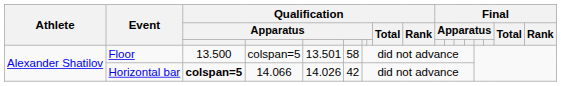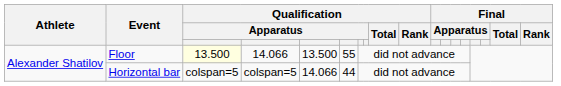(214, 54) no background -> (212, 54) lightyellow background
(274, 54) colspan=5 -> (270, 54) 14.066
(323, 54) 13.501 -> (320, 54) 13.500
(353, 54) 58 -> (349, 54) 55
(214, 73) bold -> (212, 73) normal
(274, 73) 14.066 -> (270, 73) colspan=5
(323, 73) 14.026 -> (320, 73) 14.066
(353, 73) 42 -> (349, 73) 44
